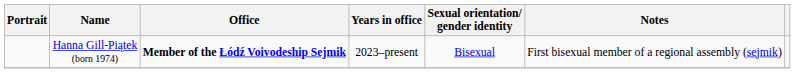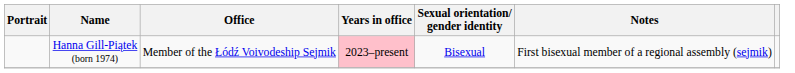(244, 51) bold -> (239, 51) normal
(387, 51) no background -> (377, 51) pink background
